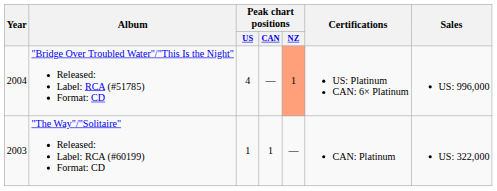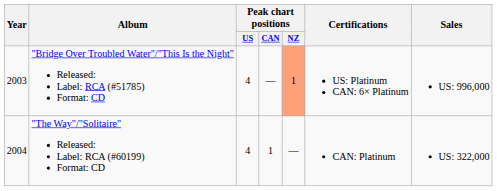(17, 80) 2004 -> (17, 80) 2003
(17, 151) 2003 -> (17, 151) 2004
(248, 151) 1 -> (248, 151) 4
